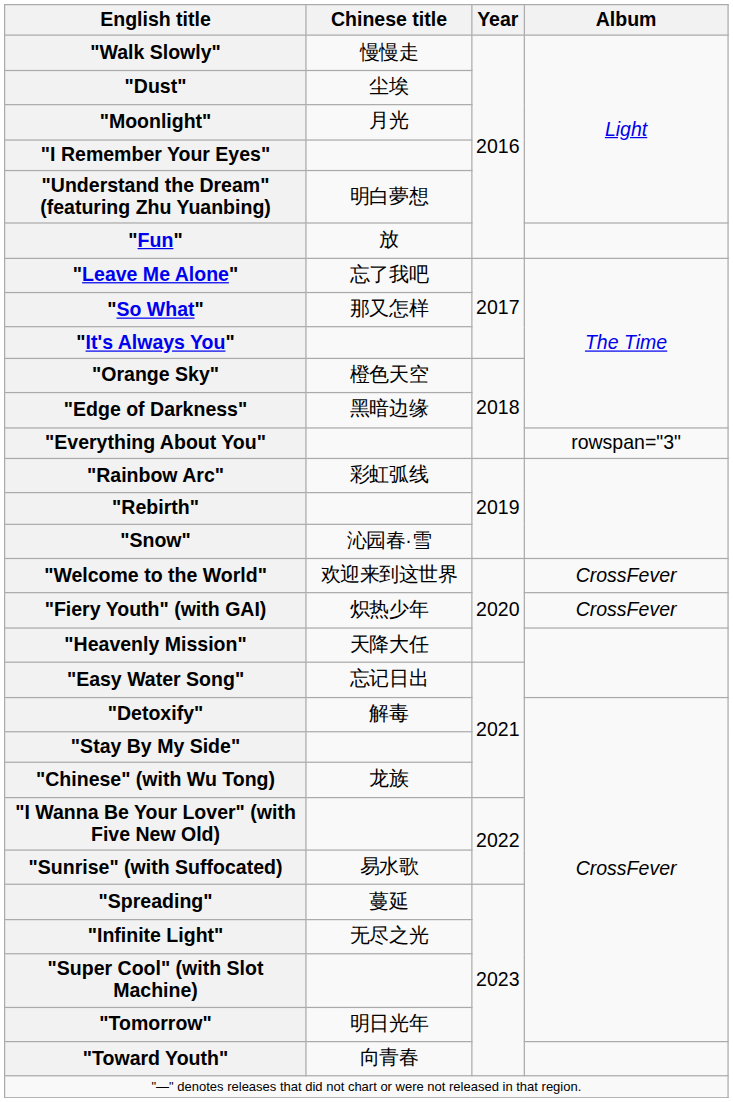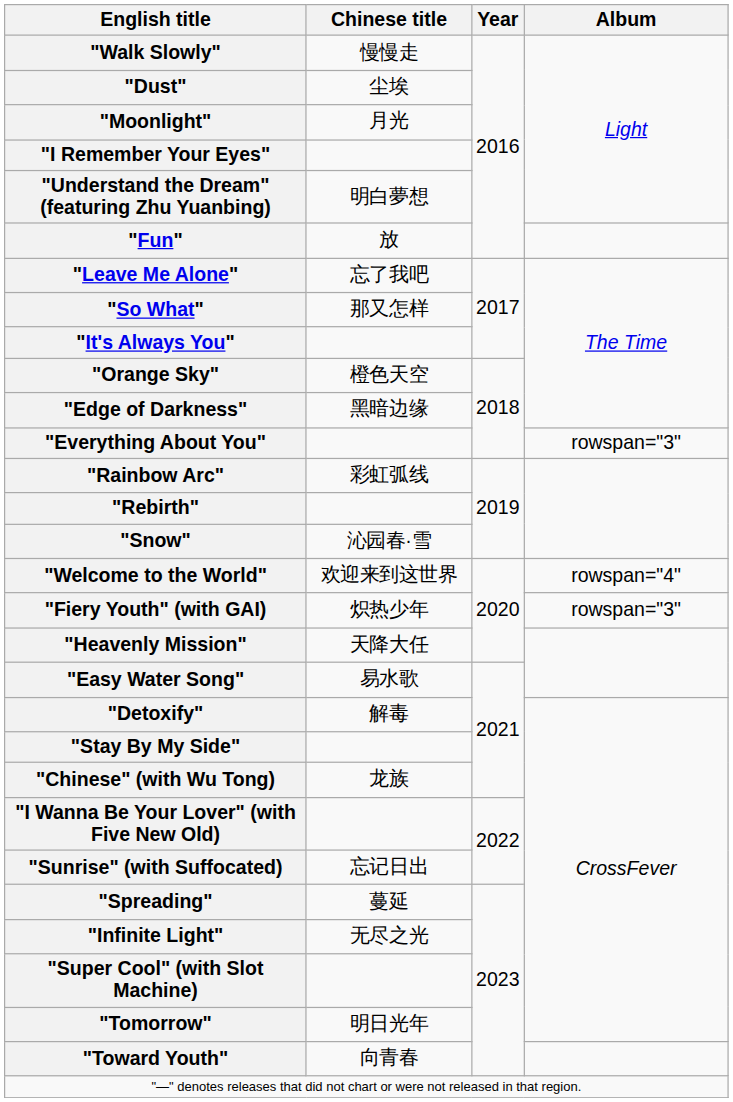(626, 575) CrossFever -> (626, 575) rowspan="4"
(626, 610) CrossFever -> (626, 610) rowspan="3"
(389, 678) 忘记日出 -> (389, 678) 易水歌
(389, 866) 易水歌 -> (389, 866) 忘记日出
